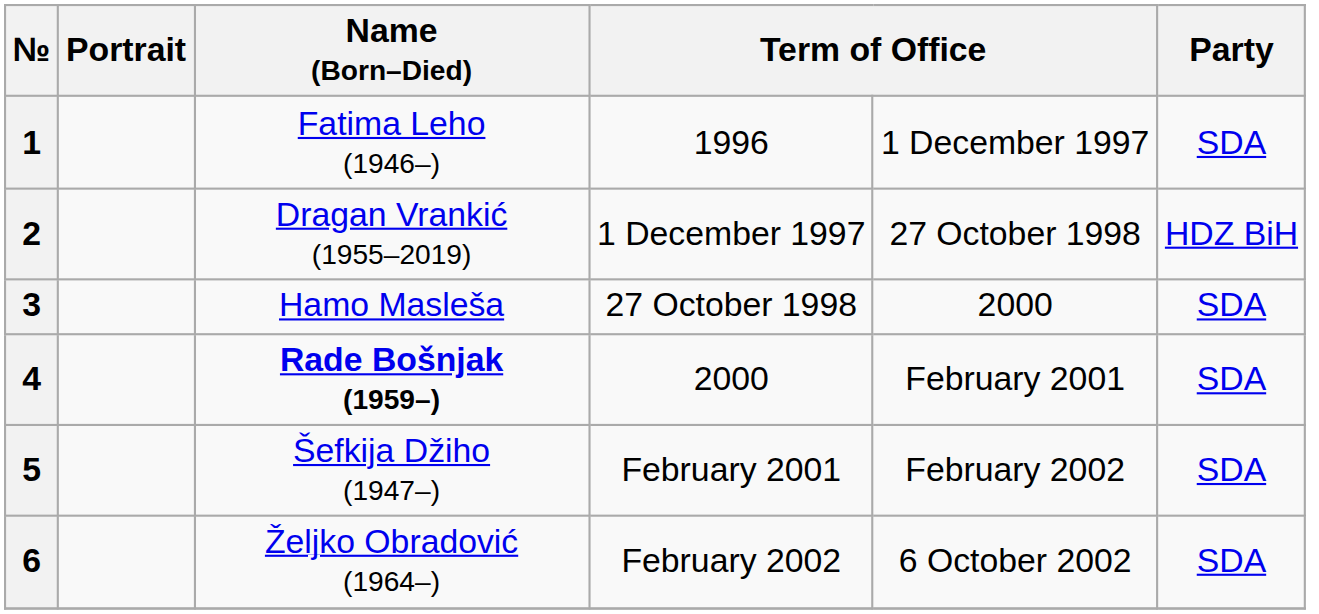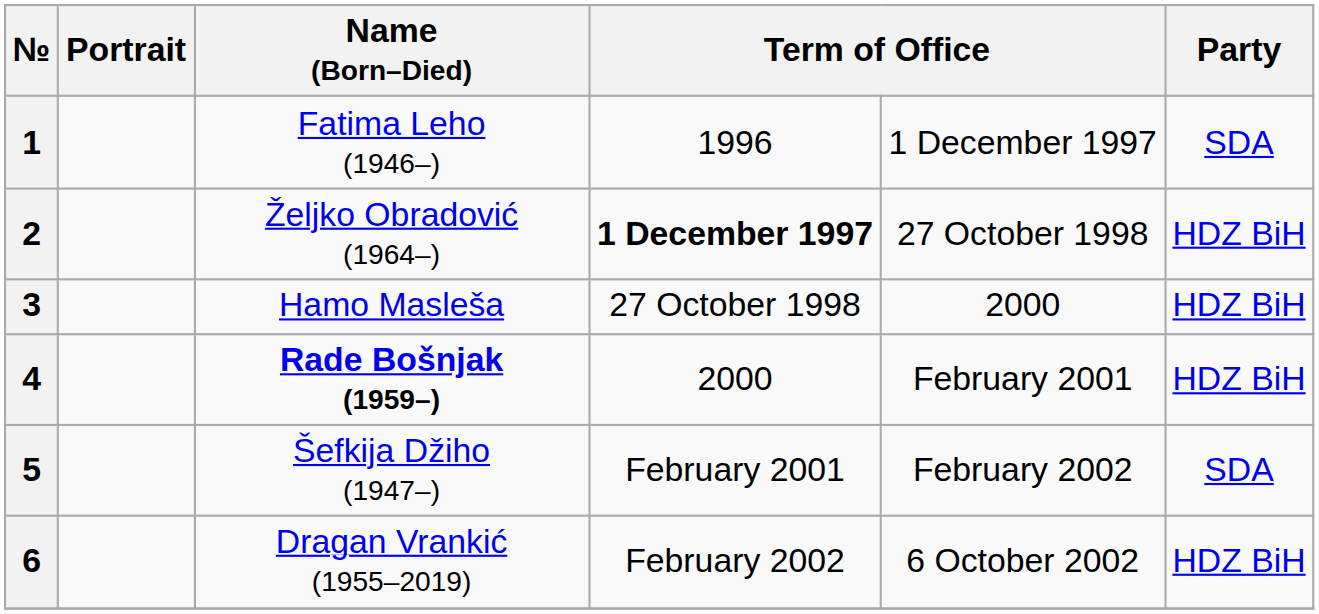(392, 233) Dragan Vrankić (1955–2019) -> (392, 233) Željko Obradović (1964–)
(731, 233) normal -> (735, 233) bold
(1231, 305) SDA -> (1239, 305) HDZ BiH
(1231, 378) SDA -> (1239, 378) HDZ BiH
(392, 561) Željko Obradović (1964–) -> (392, 561) Dragan Vrankić (1955–2019)
(1231, 561) SDA -> (1239, 561) HDZ BiH
